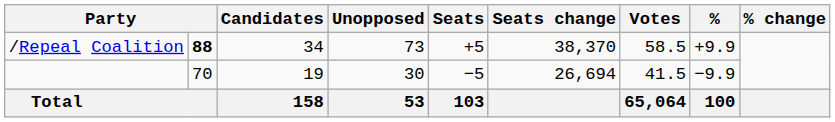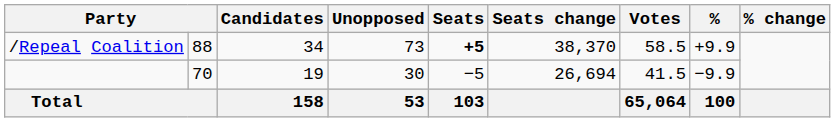(202, 47) bold -> (202, 47) normal
(474, 47) normal -> (474, 47) bold
